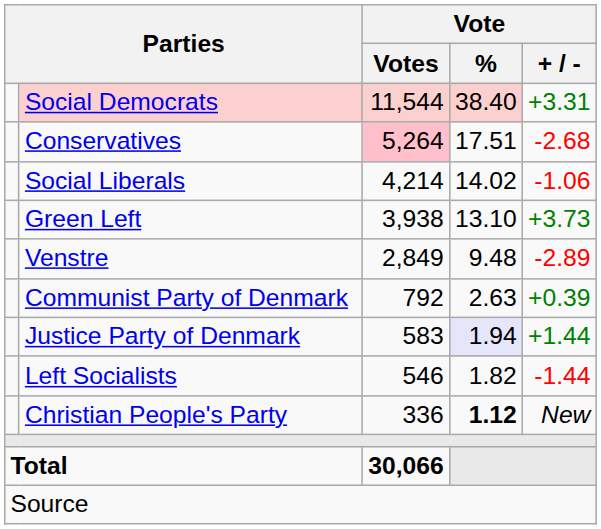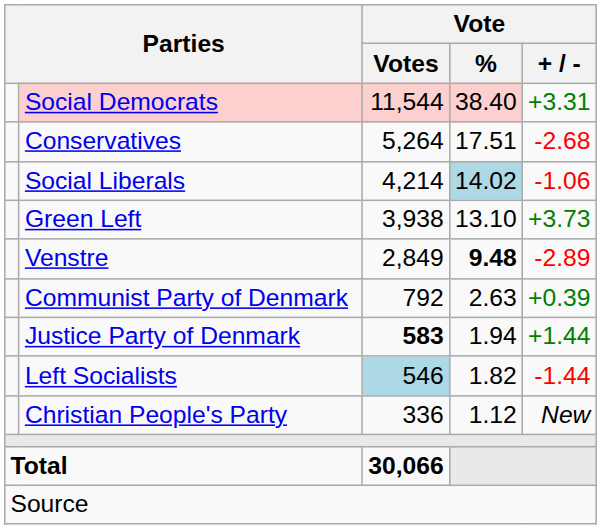(413, 141) pink background -> (413, 141) no background
(486, 180) no background -> (486, 180) lightblue background
(493, 258) normal -> (493, 258) bold
(423, 336) normal -> (423, 336) bold
(493, 336) lavender background -> (493, 336) no background
(423, 375) no background -> (423, 375) lightblue background
(493, 414) bold -> (493, 414) normal
